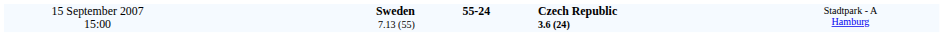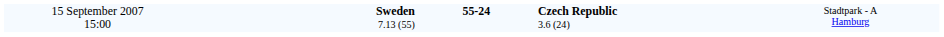(554, 25) bold -> (554, 25) normal
